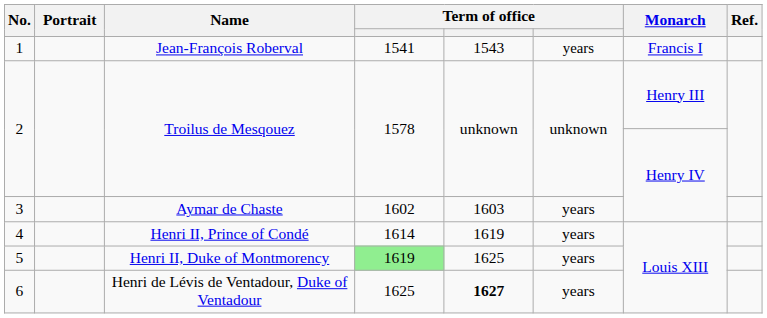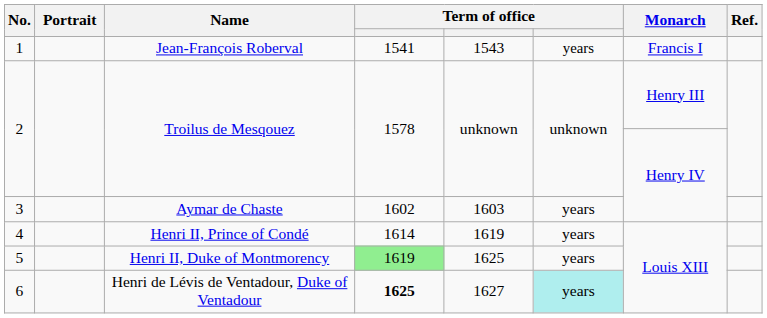(399, 291) normal -> (399, 291) bold
(489, 291) bold -> (489, 291) normal
(578, 291) no background -> (578, 291) paleturquoise background
